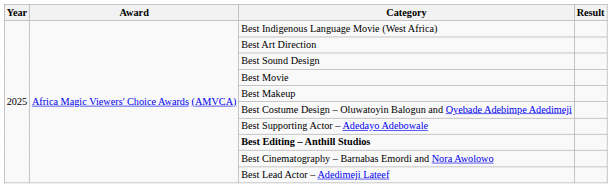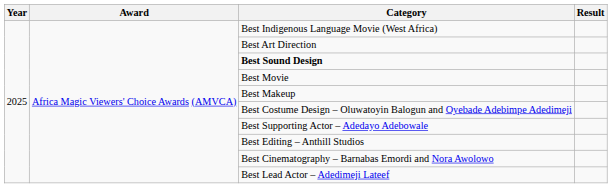(280, 61) normal -> (282, 61) bold
(306, 142) bold -> (303, 142) normal
